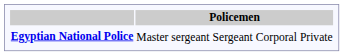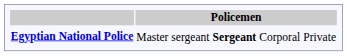(233, 37) normal -> (234, 37) bold
